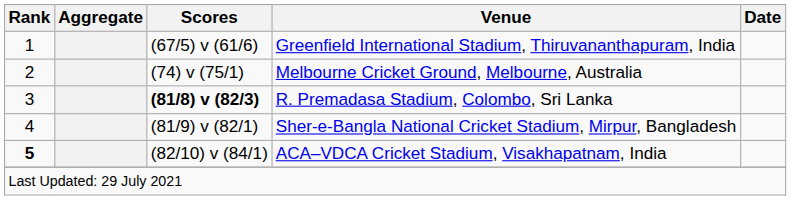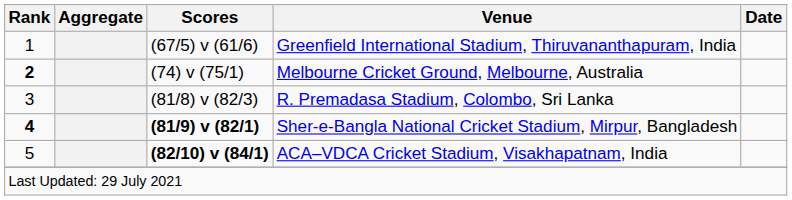(29, 72) normal -> (29, 72) bold
(205, 99) bold -> (205, 99) normal
(29, 126) normal -> (29, 126) bold
(205, 126) normal -> (205, 126) bold
(29, 153) bold -> (29, 153) normal
(209, 153) normal -> (210, 153) bold
